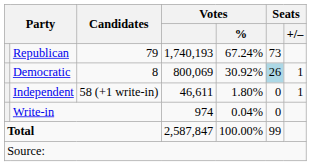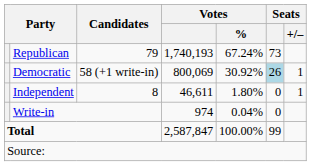(155, 72) 8 -> (119, 72) 58 (+1 write-in)
(119, 92) 58 (+1 write-in) -> (155, 92) 8
